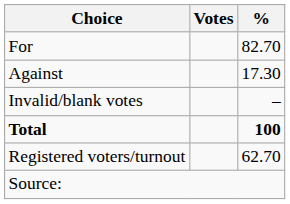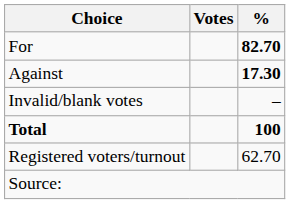(261, 45) normal -> (261, 45) bold
(261, 73) normal -> (261, 73) bold
